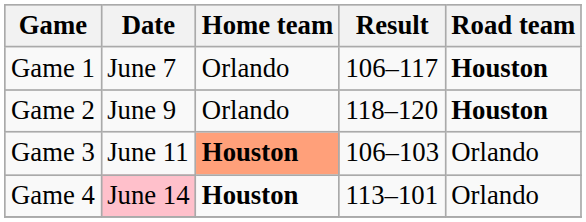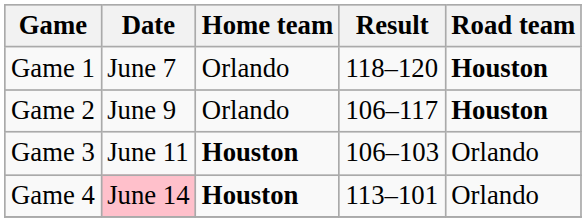(392, 68) 106–117 -> (392, 68) 118–120
(392, 110) 118–120 -> (392, 110) 106–117
(250, 152) lightsalmon background -> (250, 152) no background
